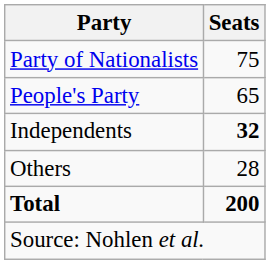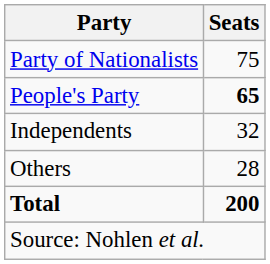(248, 95) normal -> (248, 95) bold
(248, 131) bold -> (248, 131) normal
